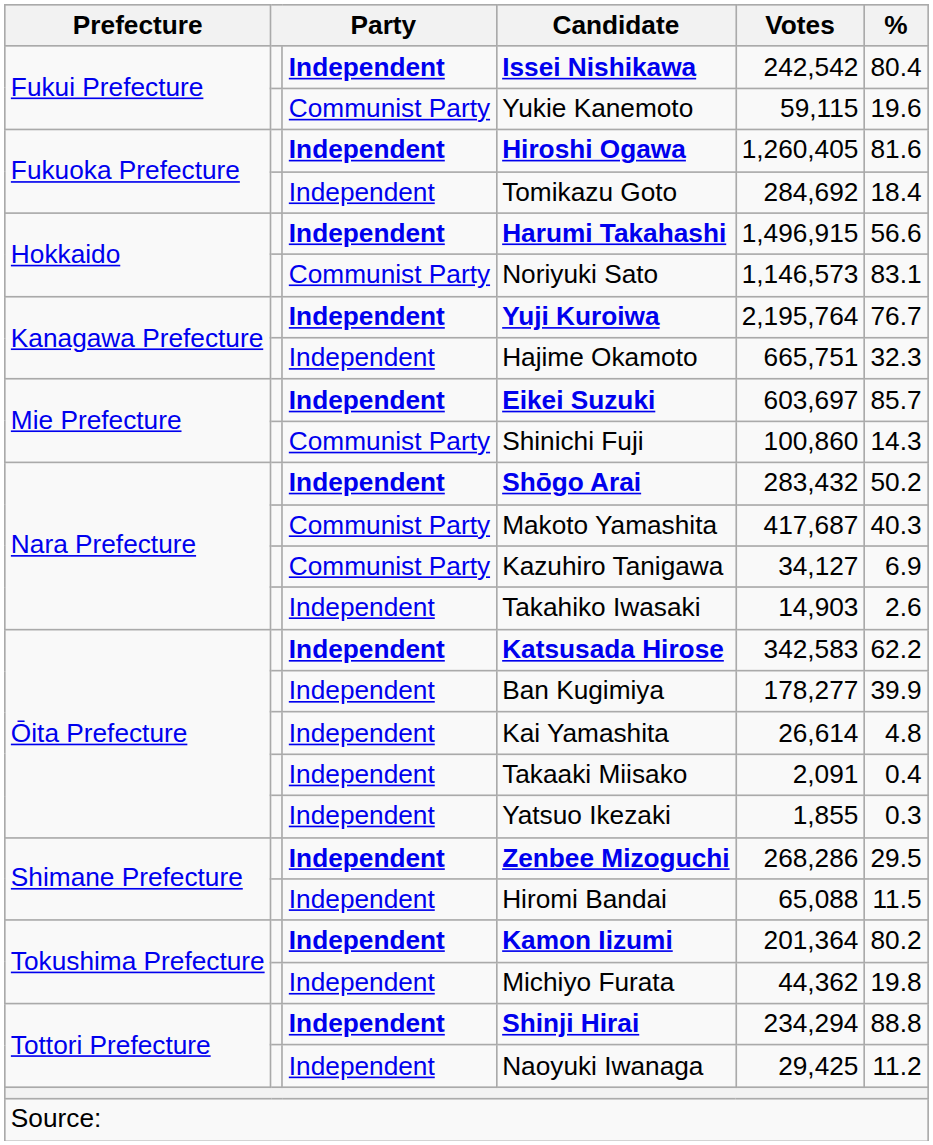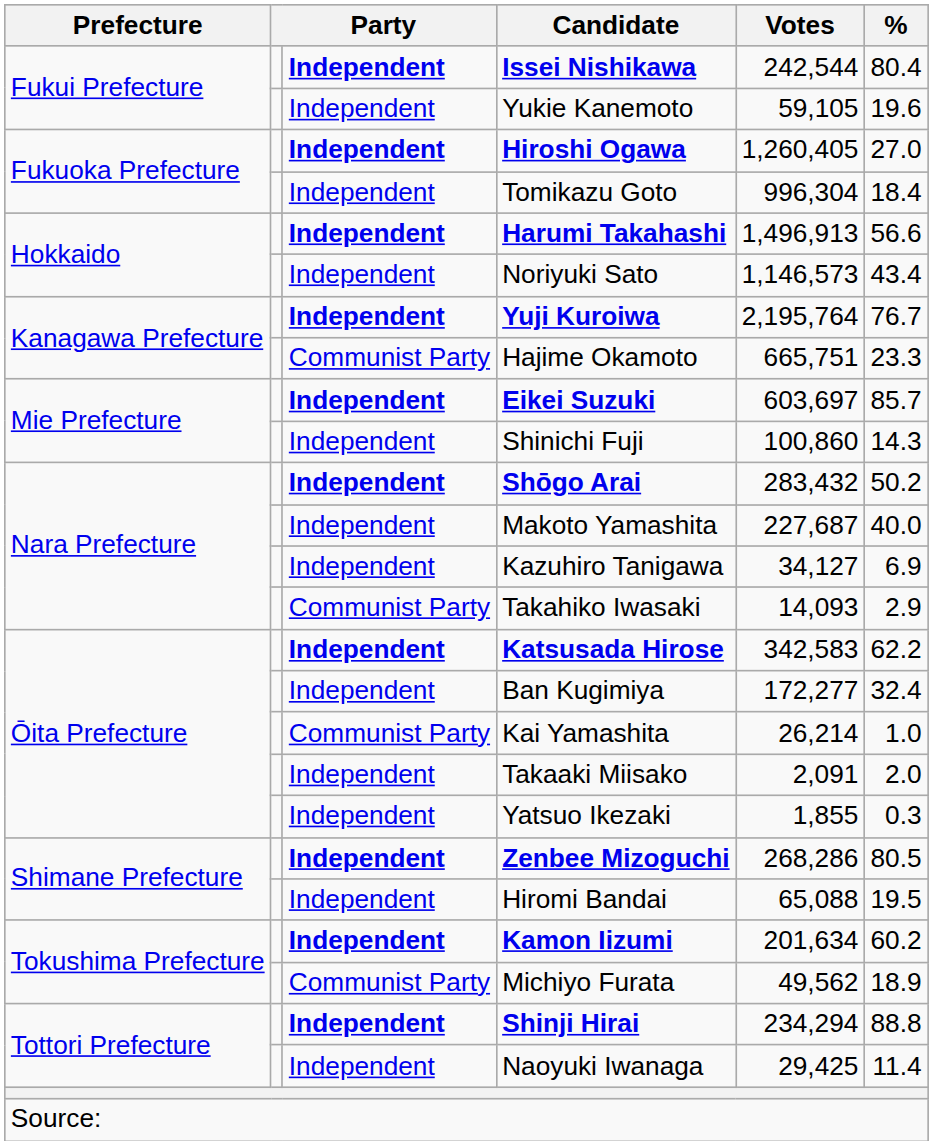(811, 66) 242,542 -> (811, 66) 242,544
(389, 108) Communist Party -> (362, 108) Independent
(819, 108) 59,115 -> (818, 108) 59,105
(896, 150) 81.6 -> (896, 150) 27.0
(811, 191) 284,692 -> (811, 191) 996,304
(800, 233) 1,496,915 -> (800, 233) 1,496,913
(389, 274) Communist Party -> (362, 274) Independent
(896, 274) 83.1 -> (896, 274) 43.4
(362, 358) Independent -> (389, 358) Communist Party
(896, 358) 32.3 -> (896, 358) 23.3
(389, 441) Communist Party -> (362, 441) Independent
(389, 524) Communist Party -> (362, 524) Independent
(811, 524) 417,687 -> (811, 524) 227,687
(896, 524) 40.3 -> (896, 524) 40.0
(389, 566) Communist Party -> (362, 566) Independent
(362, 607) Independent -> (389, 607) Communist Party
(818, 607) 14,903 -> (818, 607) 14,093
(903, 607) 2.6 -> (903, 607) 2.9
(811, 691) 178,277 -> (811, 691) 172,277
(896, 691) 39.9 -> (896, 691) 32.4
(362, 732) Independent -> (389, 732) Communist Party
(818, 732) 26,614 -> (818, 732) 26,214
(903, 732) 4.8 -> (903, 732) 1.0
(903, 774) 0.4 -> (903, 774) 2.0
(896, 857) 29.5 -> (896, 857) 80.5
(897, 899) 11.5 -> (896, 899) 19.5
(811, 940) 201,364 -> (811, 940) 201,634
(896, 940) 80.2 -> (896, 940) 60.2
(362, 982) Independent -> (389, 982) Communist Party
(818, 982) 44,362 -> (818, 982) 49,562
(896, 982) 19.8 -> (896, 982) 18.9
(897, 1065) 11.2 -> (897, 1065) 11.4
